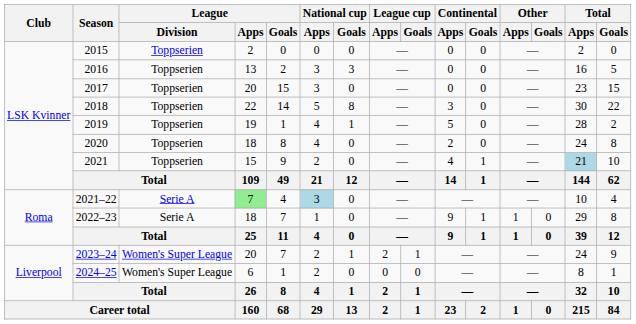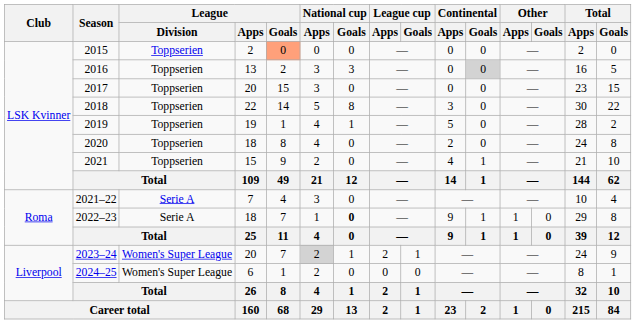(283, 50) no background -> (283, 50) lightsalmon background
(483, 69) no background -> (483, 69) lightgrey background
(581, 161) lightblue background -> (581, 161) no background
(250, 198) lightgreen background -> (250, 198) no background
(317, 198) lightblue background -> (317, 198) no background
(351, 217) normal -> (351, 217) bold
(317, 254) no background -> (317, 254) lightgrey background
